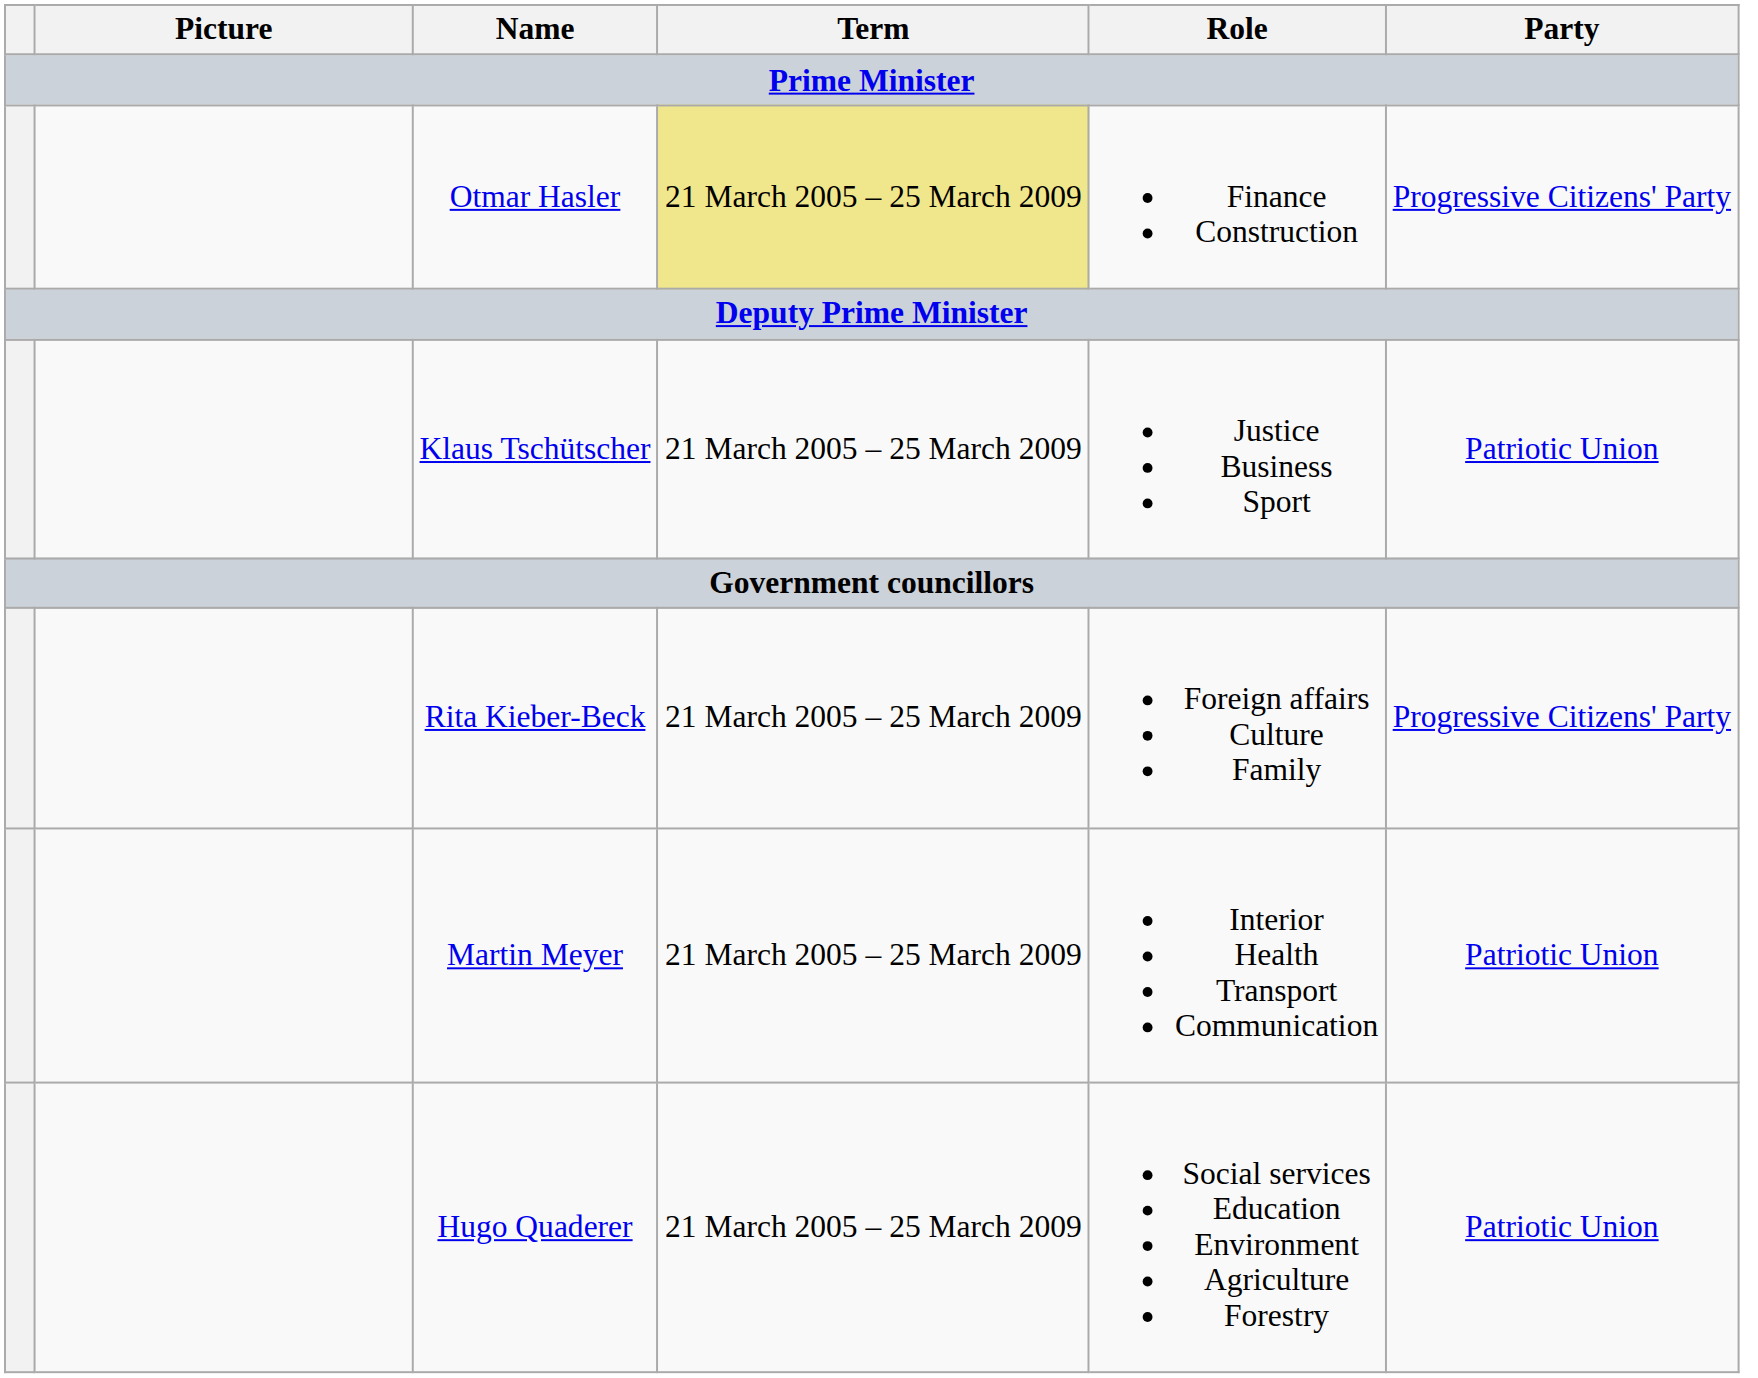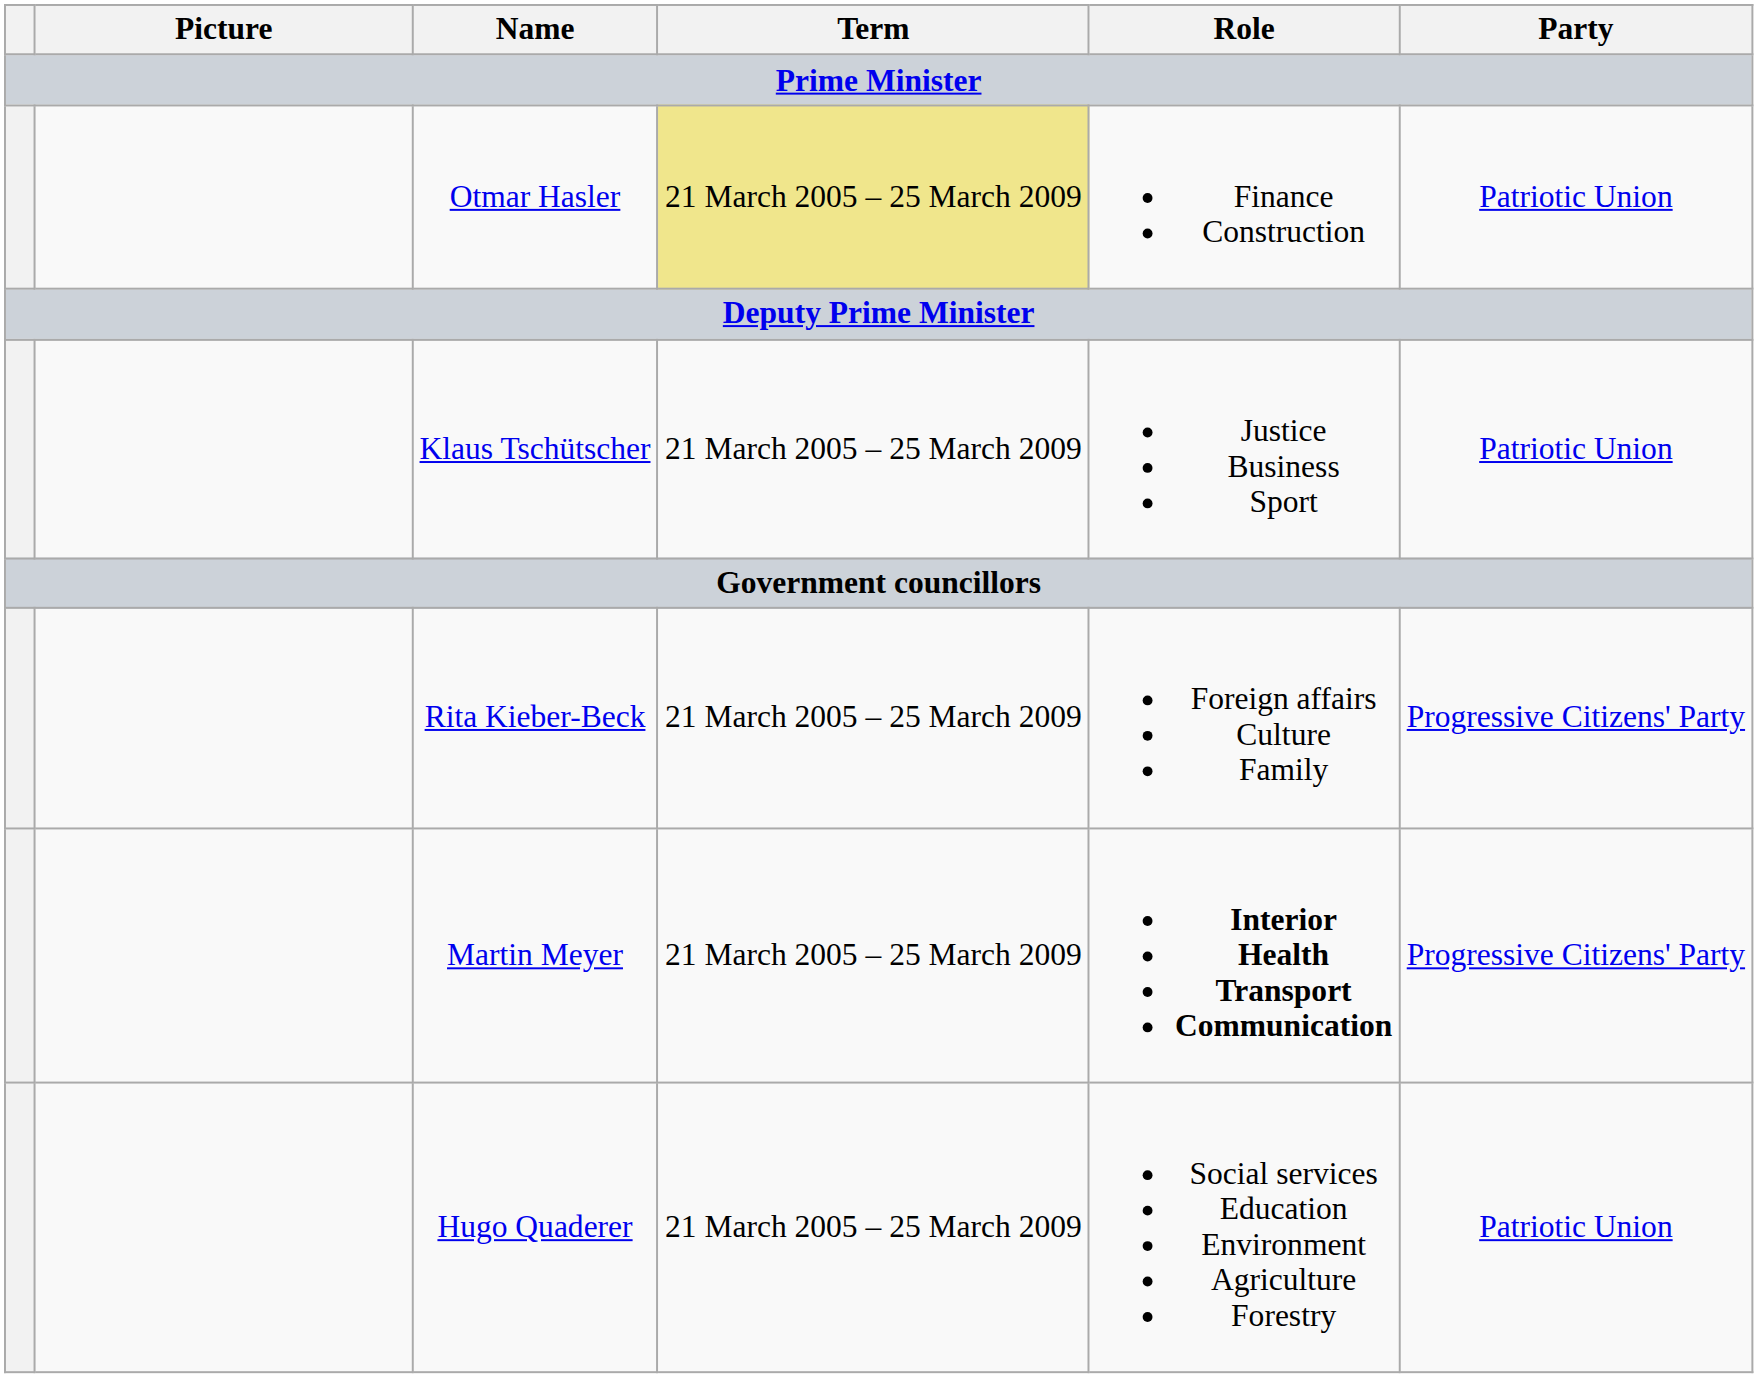(1562, 196) Progressive Citizens' Party -> (1576, 196) Patriotic Union
(1237, 973) normal -> (1244, 973) bold
(1562, 954) Patriotic Union -> (1576, 954) Progressive Citizens' Party
